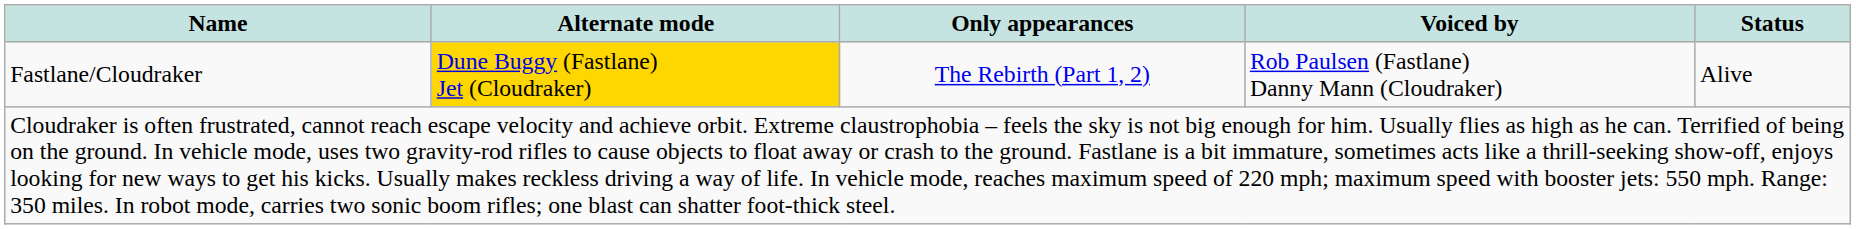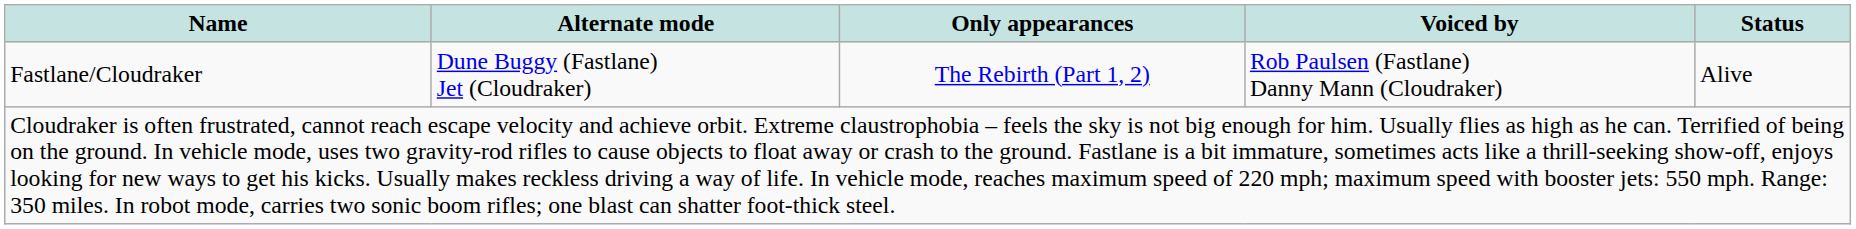(547, 74) gold background -> (547, 74) no background
